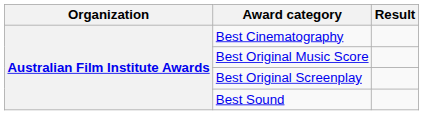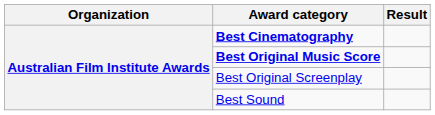(280, 36) normal -> (284, 36) bold
(292, 57) normal -> (298, 57) bold
